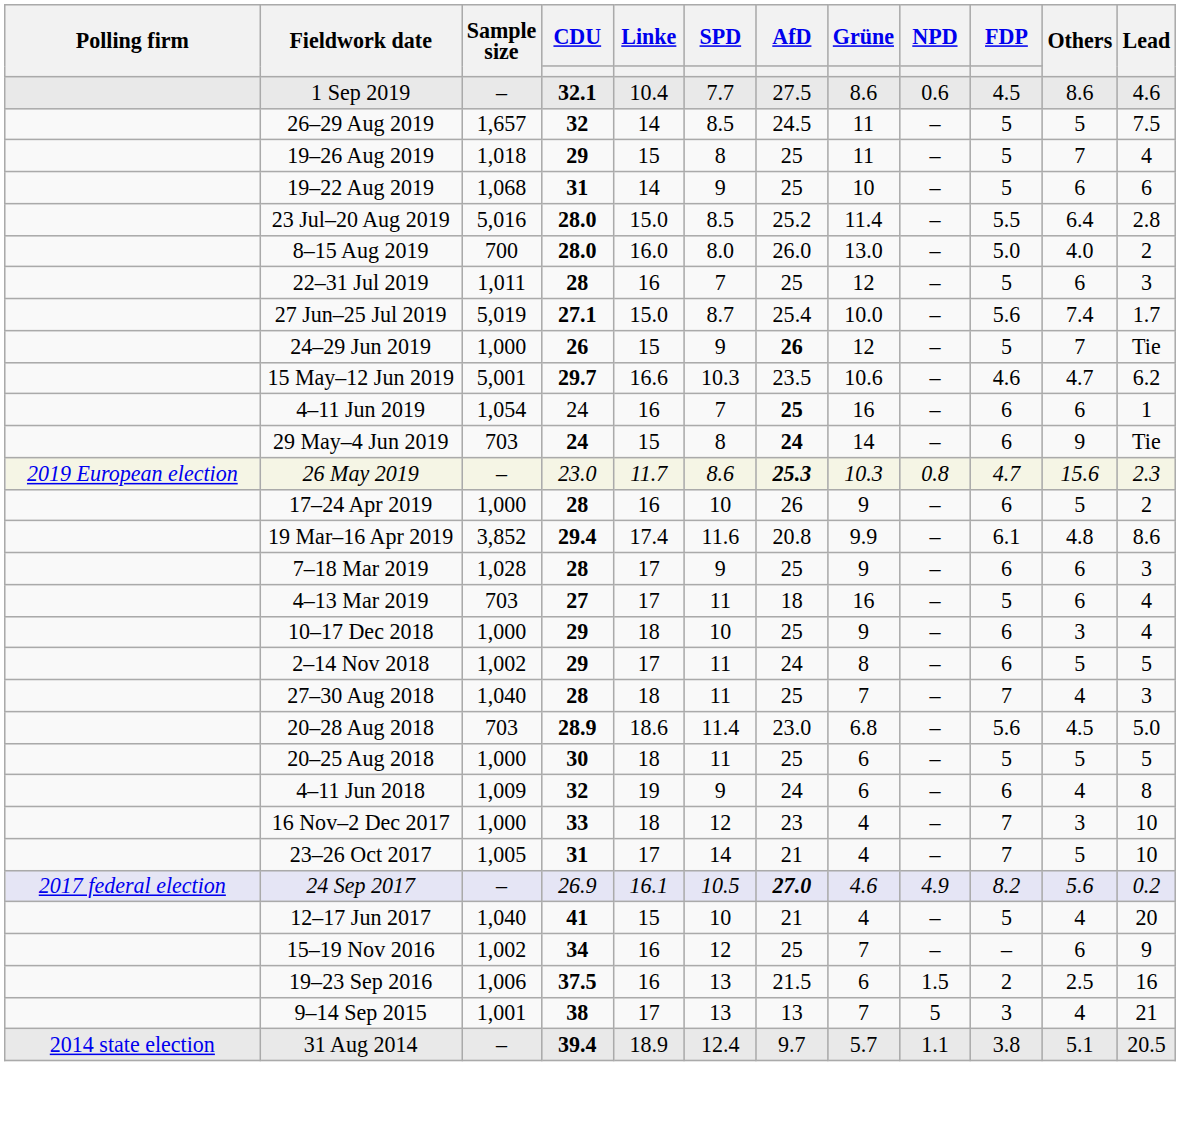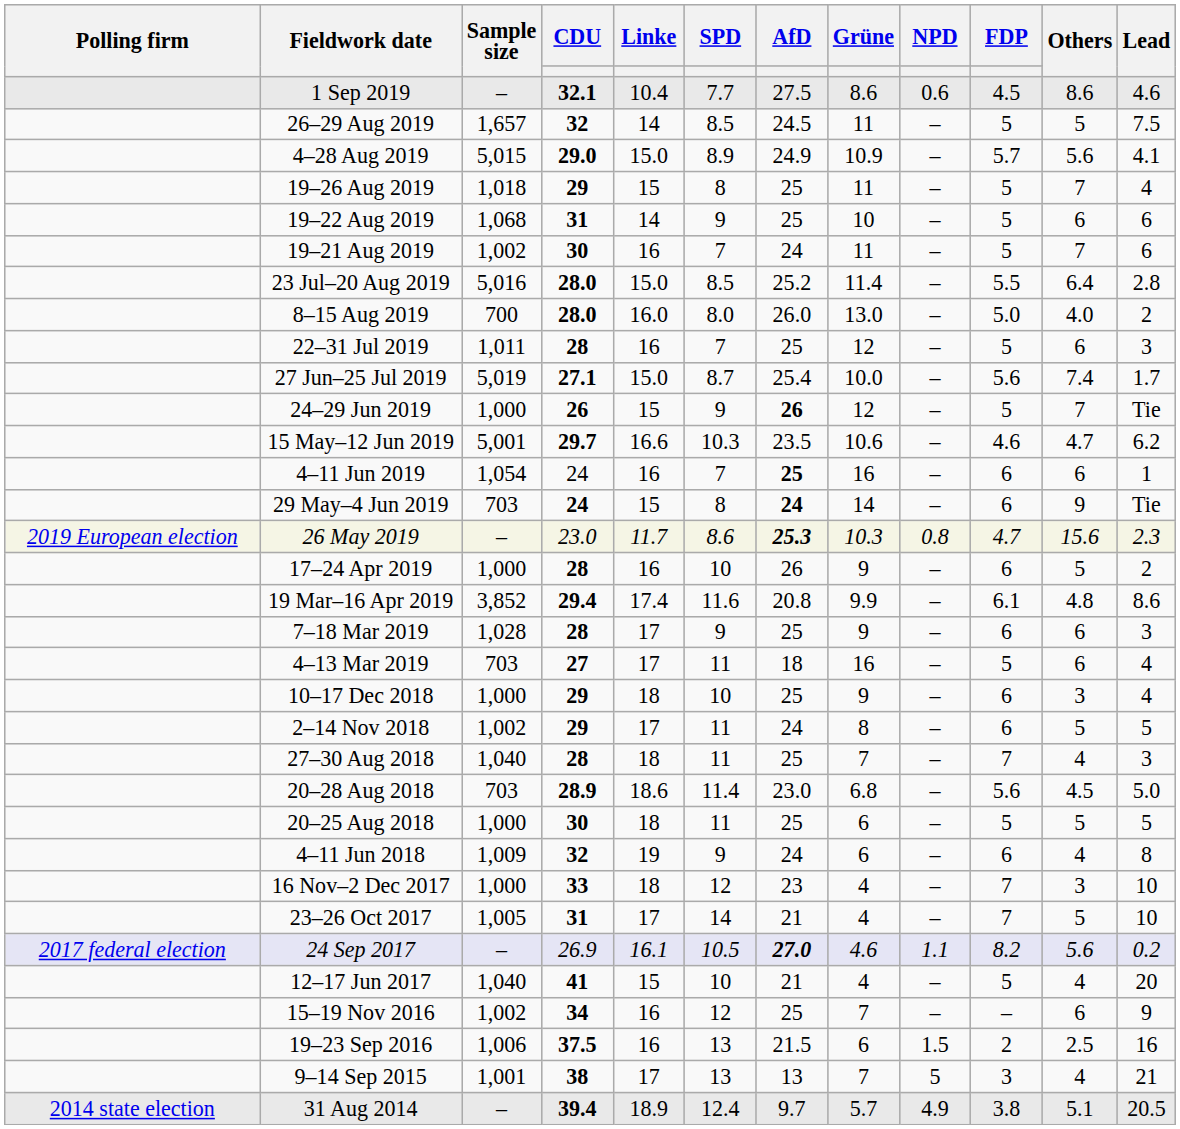+ row: (361, 156)
+ row: (361, 251)
(935, 886) 4.9 -> (935, 950) 1.1
(935, 1045) 1.1 -> (935, 1108) 4.9
